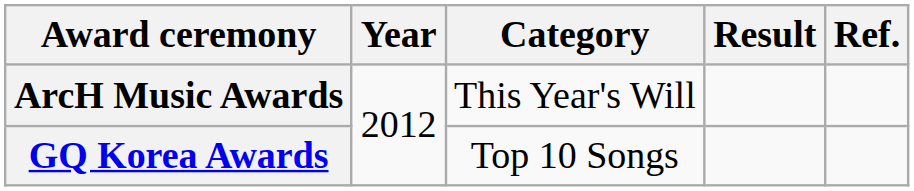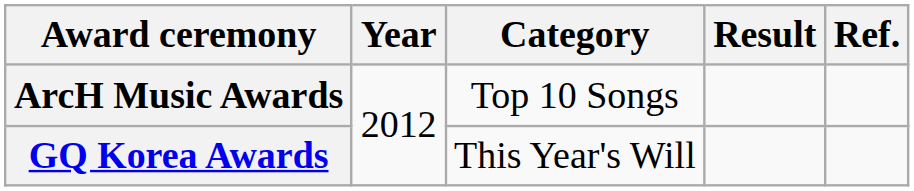(575, 94) This Year's Will -> (575, 94) Top 10 Songs
(575, 154) Top 10 Songs -> (575, 154) This Year's Will
